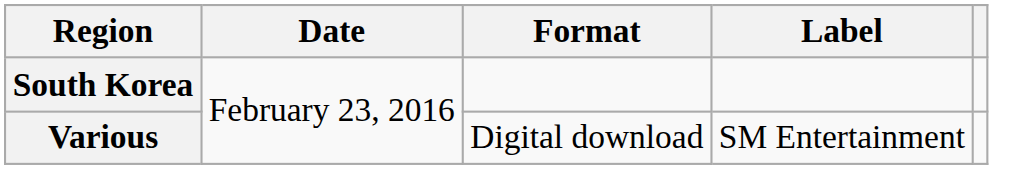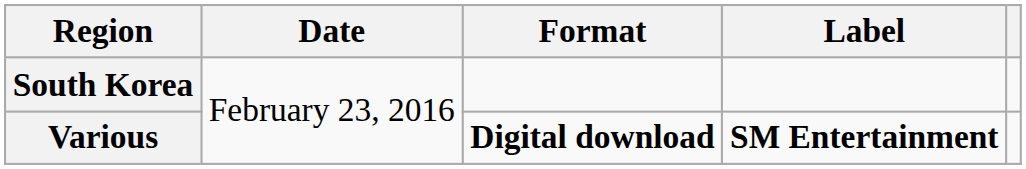(587, 137) normal -> (592, 137) bold
(842, 137) normal -> (864, 137) bold
